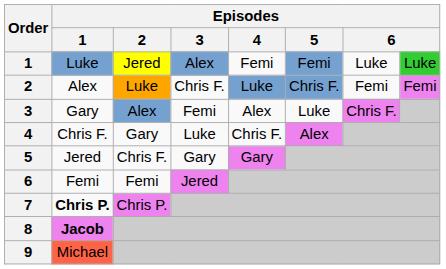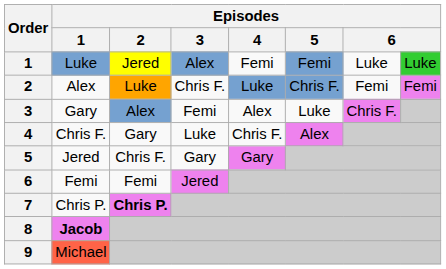(82, 205) bold -> (81, 205) normal
(142, 205) normal -> (141, 205) bold
